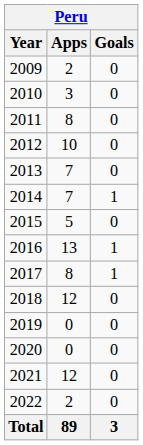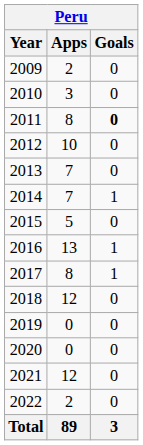(114, 119) normal -> (114, 119) bold
